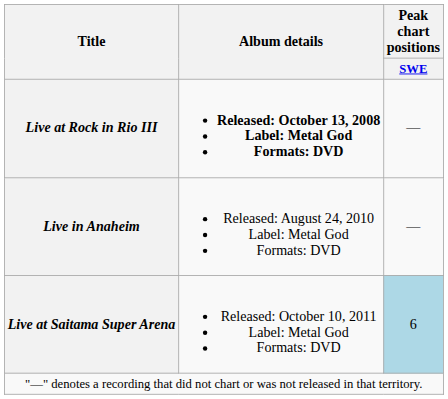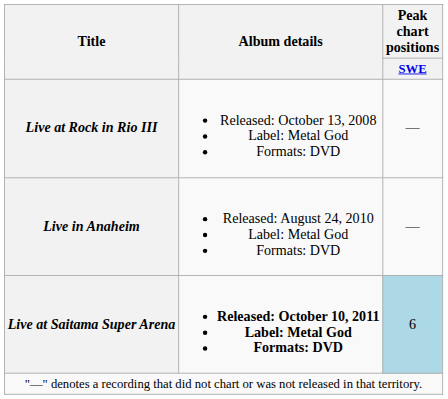(281, 136) bold -> (281, 136) normal
(281, 332) normal -> (281, 332) bold
